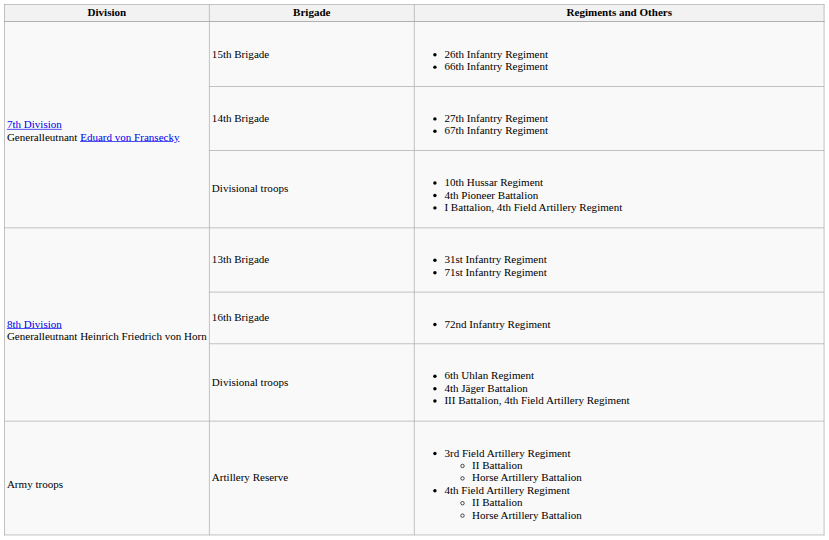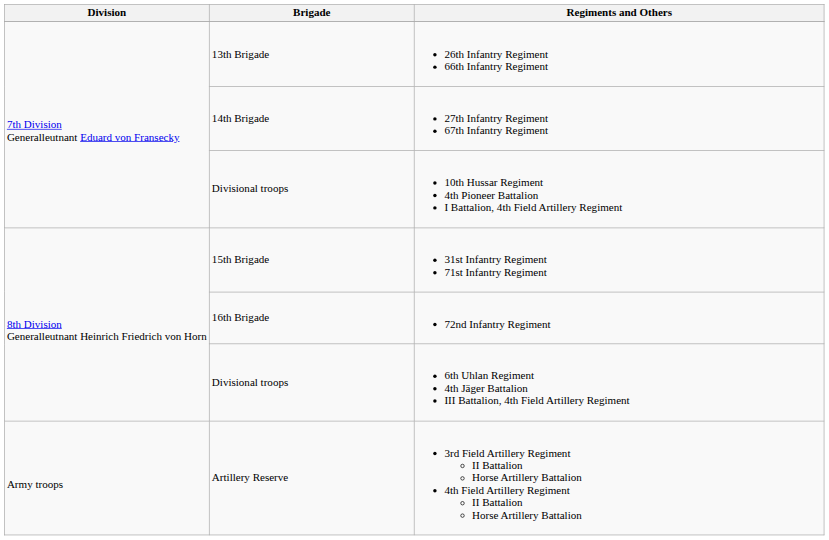(241, 54) 15th Brigade -> (241, 54) 13th Brigade
(241, 259) 13th Brigade -> (241, 259) 15th Brigade
